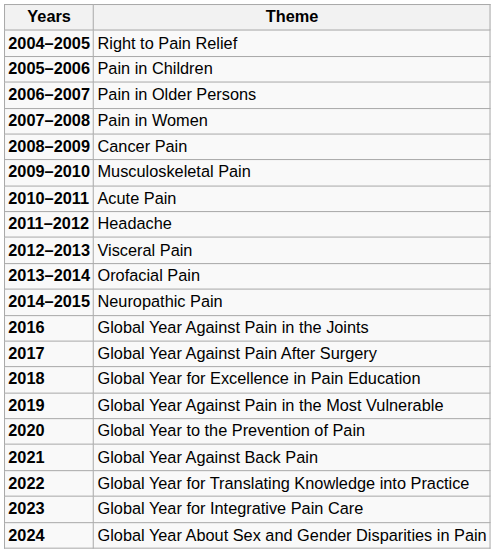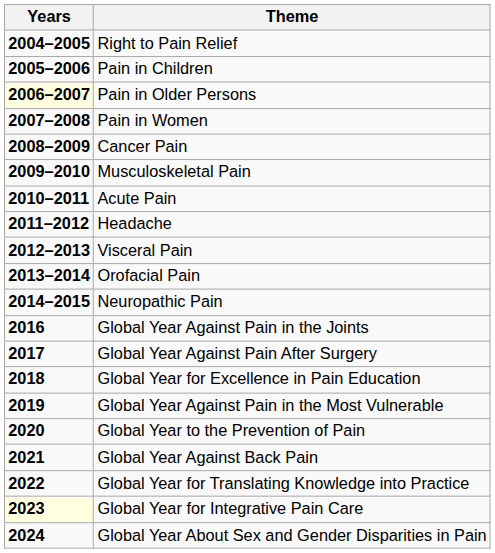(49, 95) no background -> (49, 95) lightyellow background
(26, 509) no background -> (26, 509) lightyellow background
